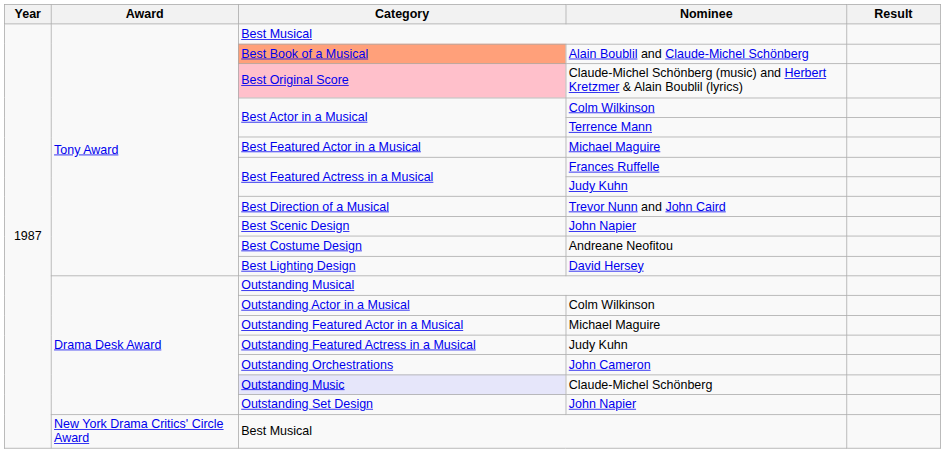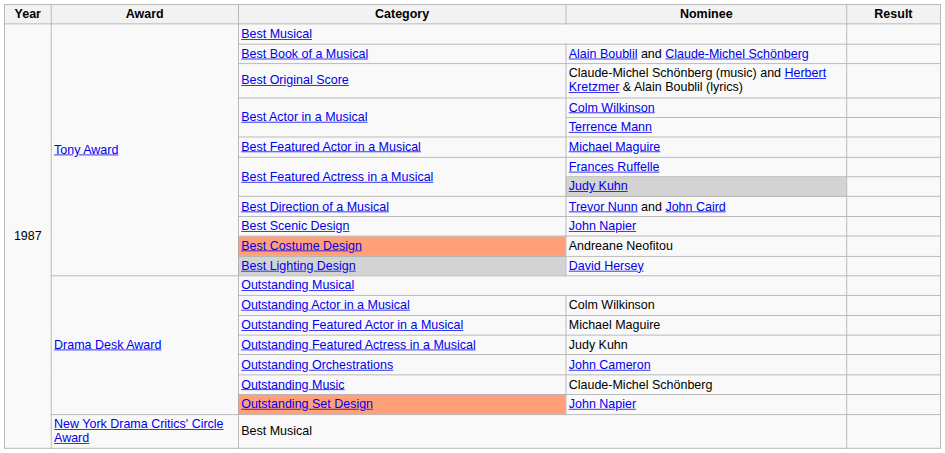(305, 53) lightsalmon background -> (305, 53) no background
(295, 80) pink background -> (295, 80) no background
(598, 186) no background -> (598, 186) lightgrey background
(302, 246) no background -> (302, 246) lightsalmon background
(298, 265) no background -> (298, 265) lightgrey background
(293, 384) lavender background -> (293, 384) no background
(307, 404) no background -> (307, 404) lightsalmon background
